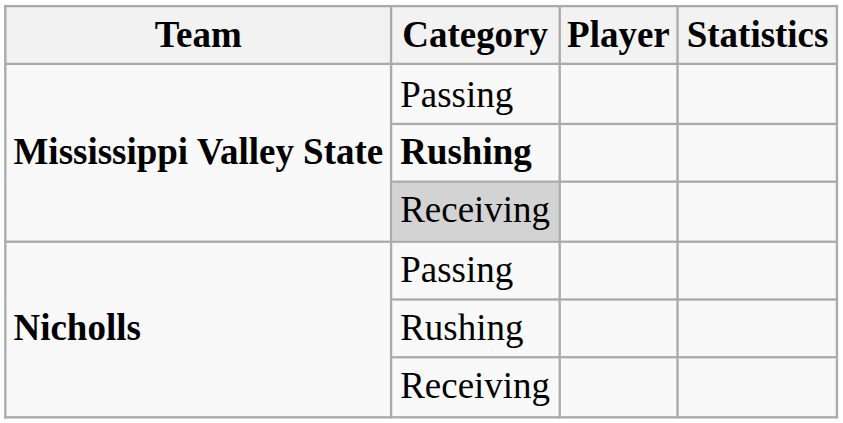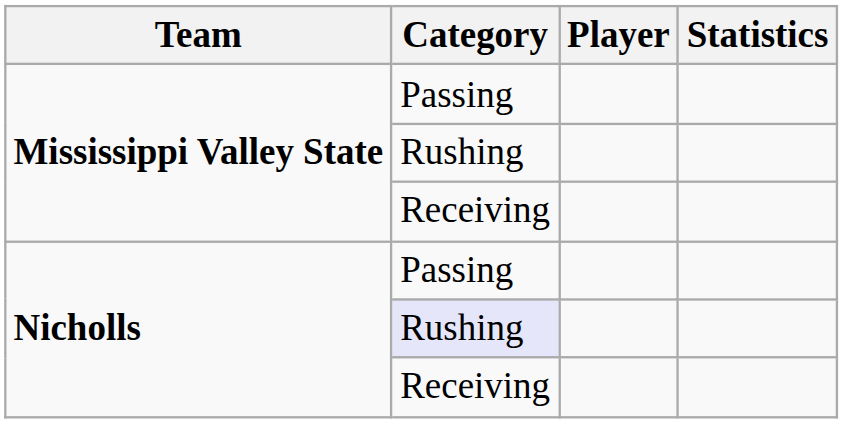(466, 152) bold -> (462, 152) normal
(475, 210) lightgrey background -> (475, 210) no background
(462, 327) no background -> (462, 327) lavender background
